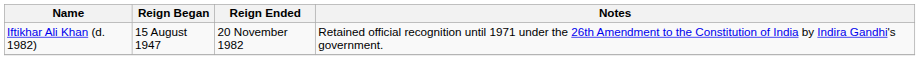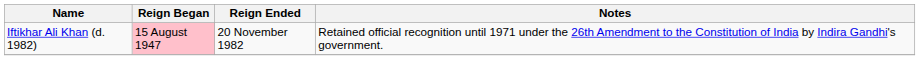(161, 38) no background -> (161, 38) pink background
